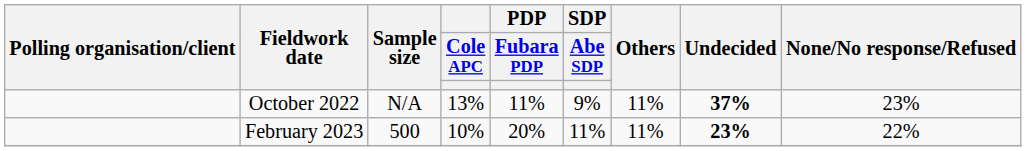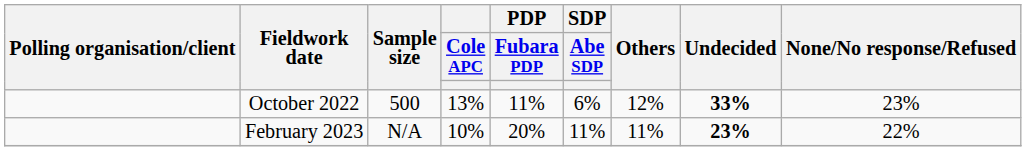(405, 104) N/A -> (405, 104) 500
(587, 104) 9% -> (587, 104) 6%
(645, 104) 11% -> (645, 104) 12%
(731, 104) 37% -> (731, 104) 33%
(405, 132) 500 -> (405, 132) N/A
